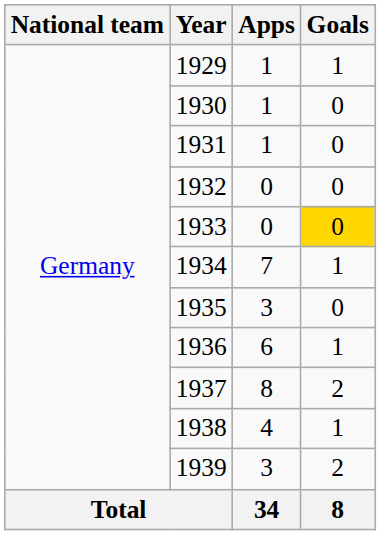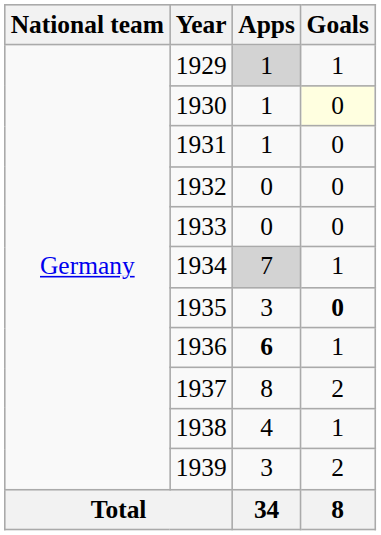(267, 65) no background -> (267, 65) lightgrey background
(338, 105) no background -> (338, 105) lightyellow background
(338, 226) gold background -> (338, 226) no background
(267, 266) no background -> (267, 266) lightgrey background
(338, 307) normal -> (338, 307) bold
(267, 347) normal -> (267, 347) bold
